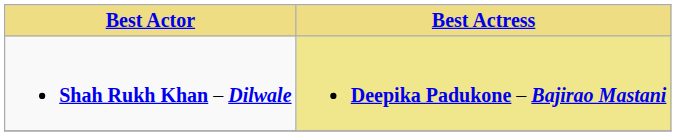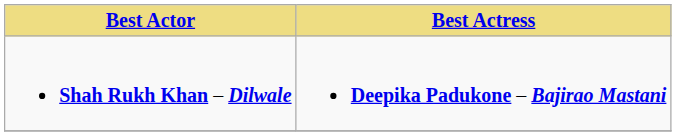(484, 95) khaki background -> (484, 95) no background
